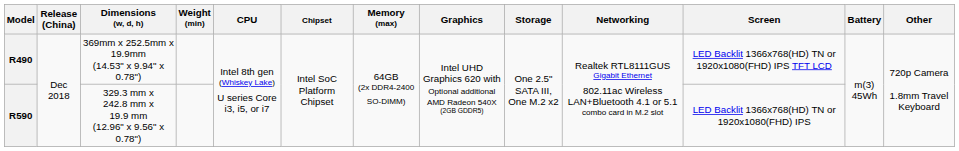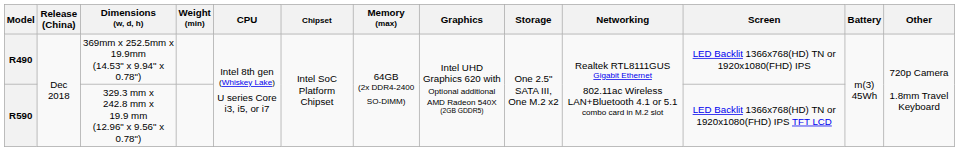(764, 59) LED Backlit 1366x768(HD) TN or 1920x1080(FHD) IPS TFT LCD -> (764, 59) LED Backlit 1366x768(HD) TN or 1920x1080(FHD) IPS
(764, 115) LED Backlit 1366x768(HD) TN or 1920x1080(FHD) IPS -> (764, 115) LED Backlit 1366x768(HD) TN or 1920x1080(FHD) IPS TFT LCD
